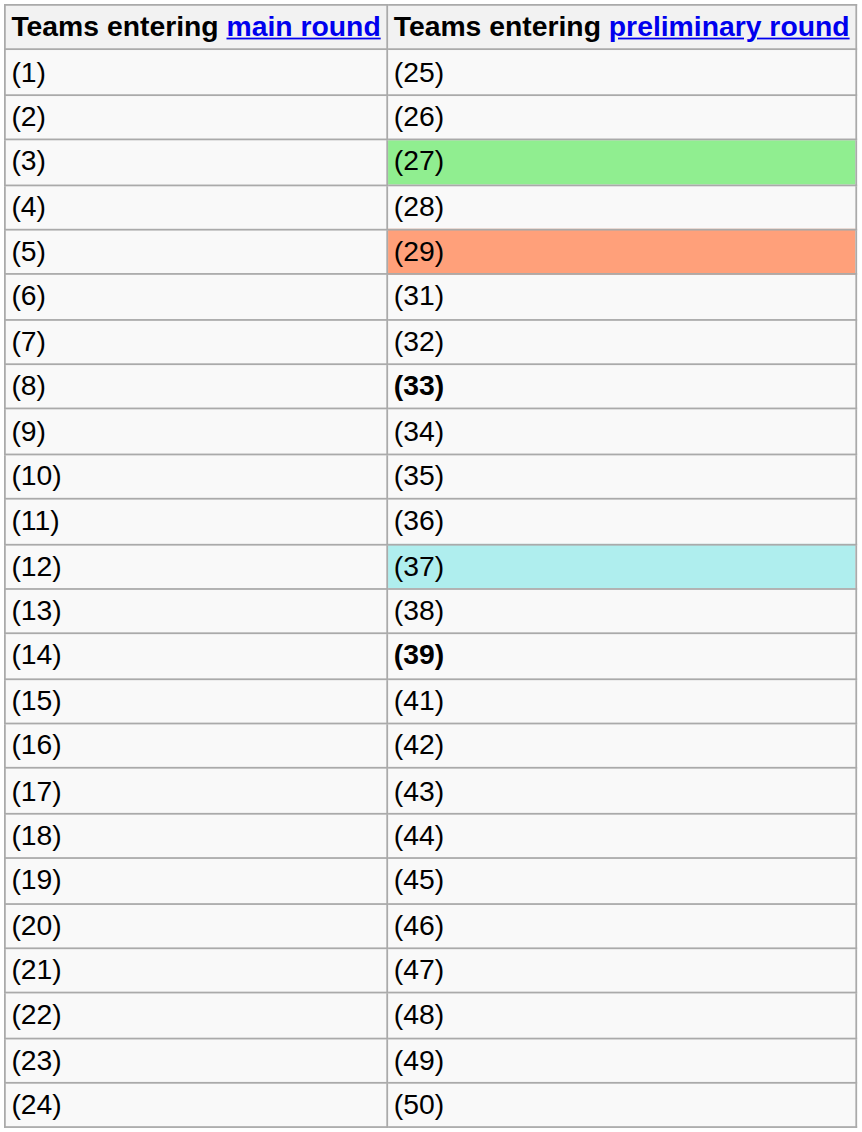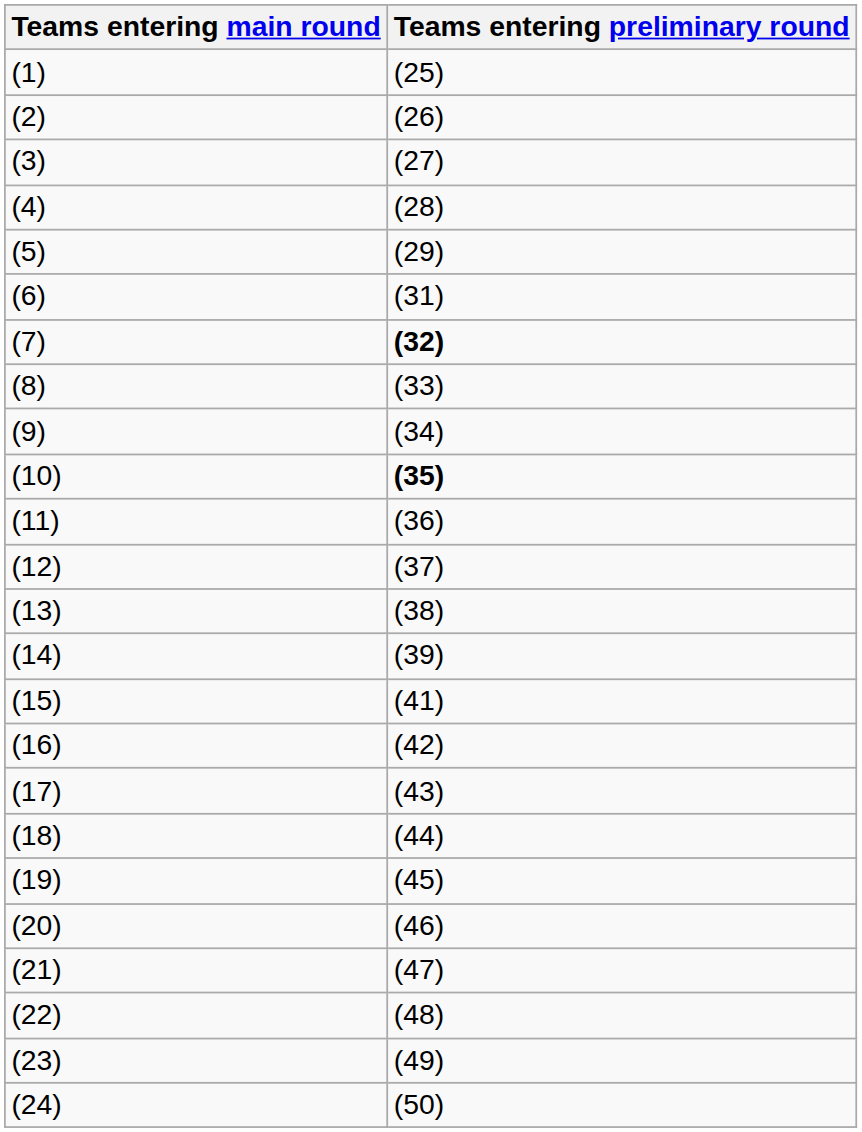(419, 161) lightgreen background -> (419, 161) no background
(419, 251) lightsalmon background -> (419, 251) no background
(419, 341) normal -> (419, 341) bold
(419, 386) bold -> (419, 386) normal
(419, 476) normal -> (419, 476) bold
(419, 565) paleturquoise background -> (419, 565) no background
(419, 655) bold -> (419, 655) normal
